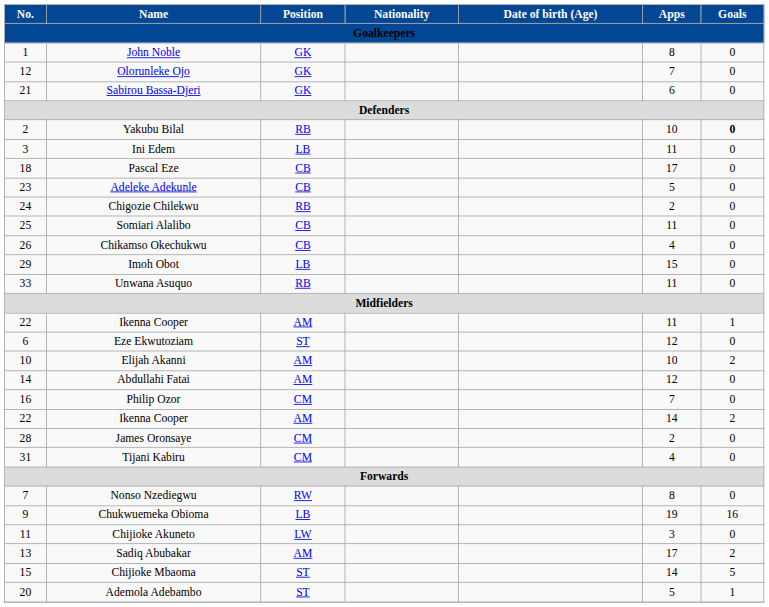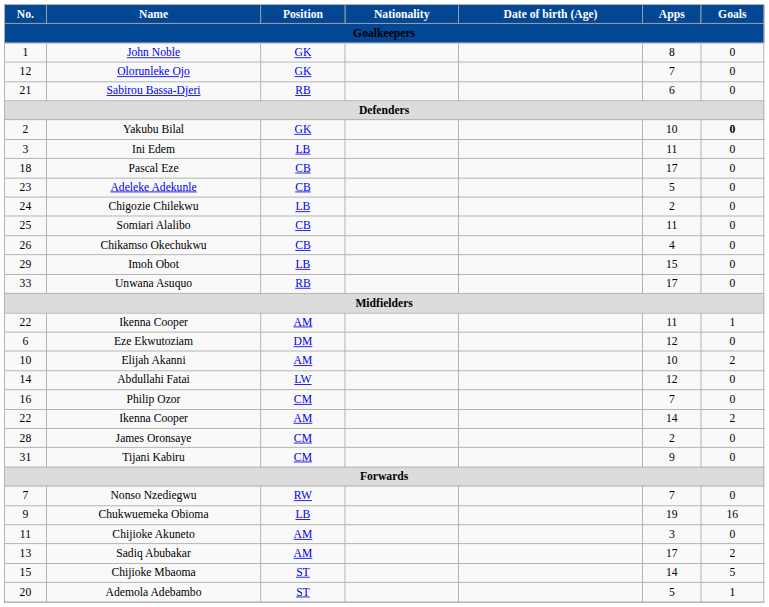(303, 90) GK -> (303, 90) RB
(303, 129) RB -> (303, 129) GK
(303, 206) RB -> (303, 206) LB
(672, 283) 11 -> (672, 283) 17
(303, 341) ST -> (303, 341) DM
(303, 379) AM -> (303, 379) LW
(672, 456) 4 -> (672, 456) 9
(672, 495) 8 -> (672, 495) 7
(303, 533) LW -> (303, 533) AM
